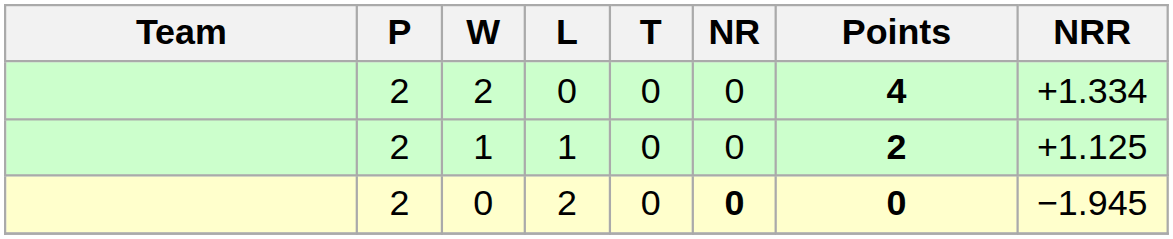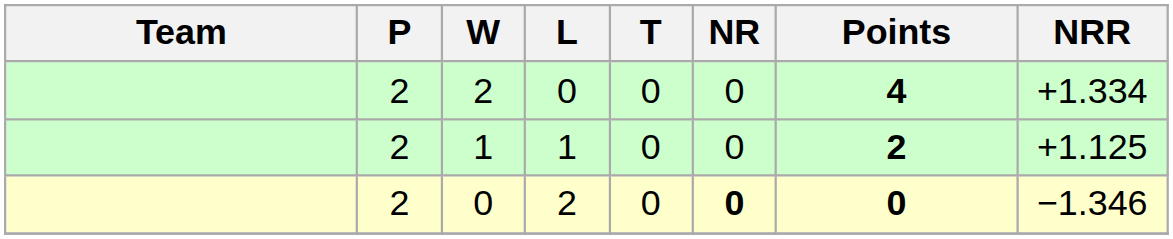(1092, 203) −1.945 -> (1092, 203) −1.346
